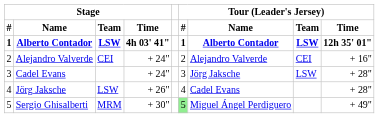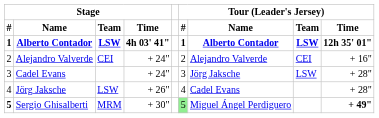(9, 105) normal -> (9, 105) bold
(361, 105) normal -> (360, 105) bold
